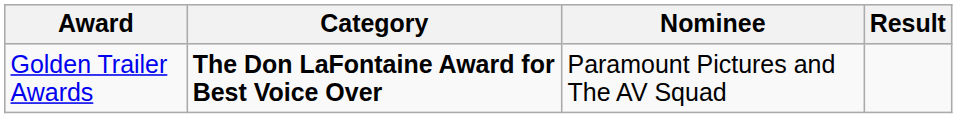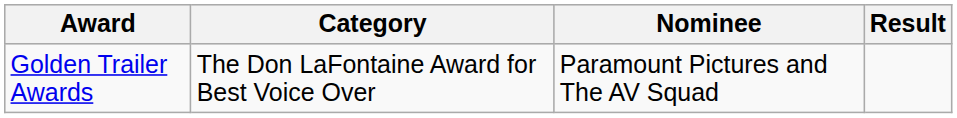(374, 77) bold -> (366, 77) normal
